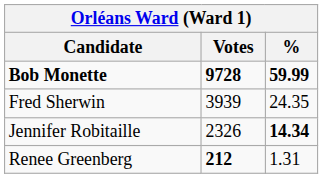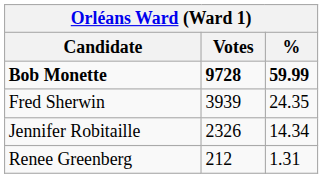(289, 131) bold -> (289, 131) normal
(219, 159) bold -> (219, 159) normal
